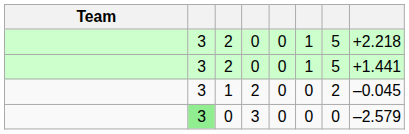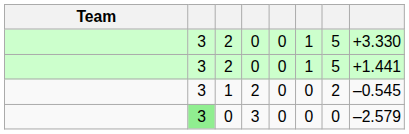(377, 41) +2.218 -> (377, 41) +3.330
(377, 91) –0.045 -> (377, 91) –0.545
